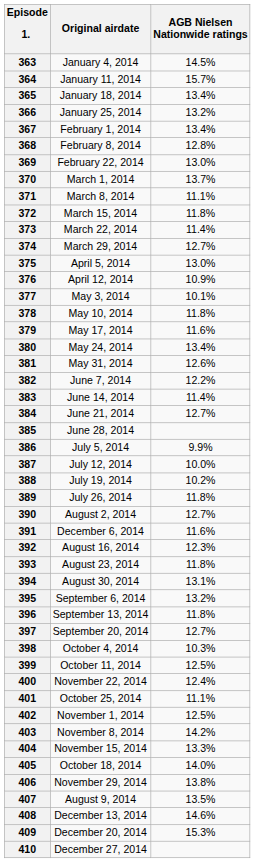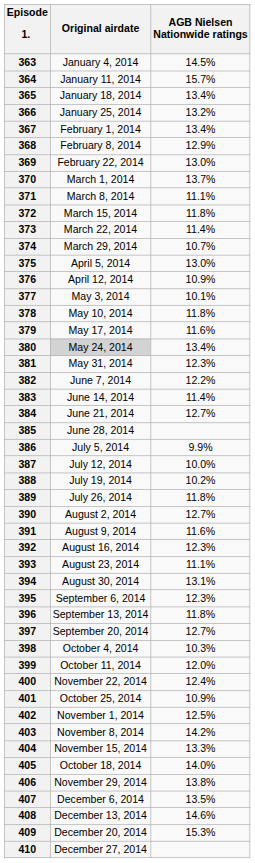(201, 146) 12.8% -> (201, 146) 12.9%
(201, 246) 12.7% -> (201, 246) 10.7%
(101, 347) no background -> (101, 347) lightgrey background
(201, 364) 12.6% -> (201, 364) 12.3%
(101, 531) December 6, 2014 -> (101, 531) August 9, 2014
(201, 565) 11.8% -> (201, 565) 11.1%
(201, 598) 13.2% -> (201, 598) 12.3%
(201, 665) 12.5% -> (201, 665) 12.0%
(201, 699) 11.1% -> (201, 699) 10.9%
(101, 799) August 9, 2014 -> (101, 799) December 6, 2014
